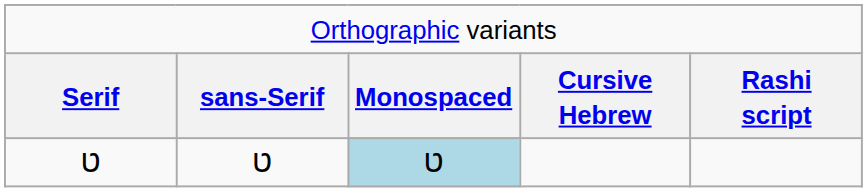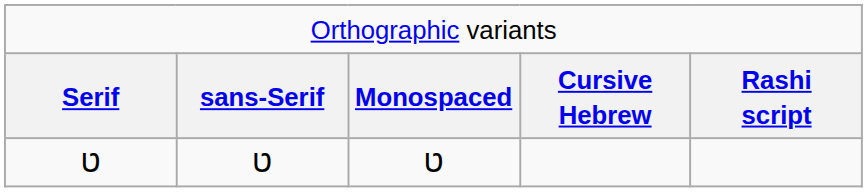(434, 161) lightblue background -> (434, 161) no background
